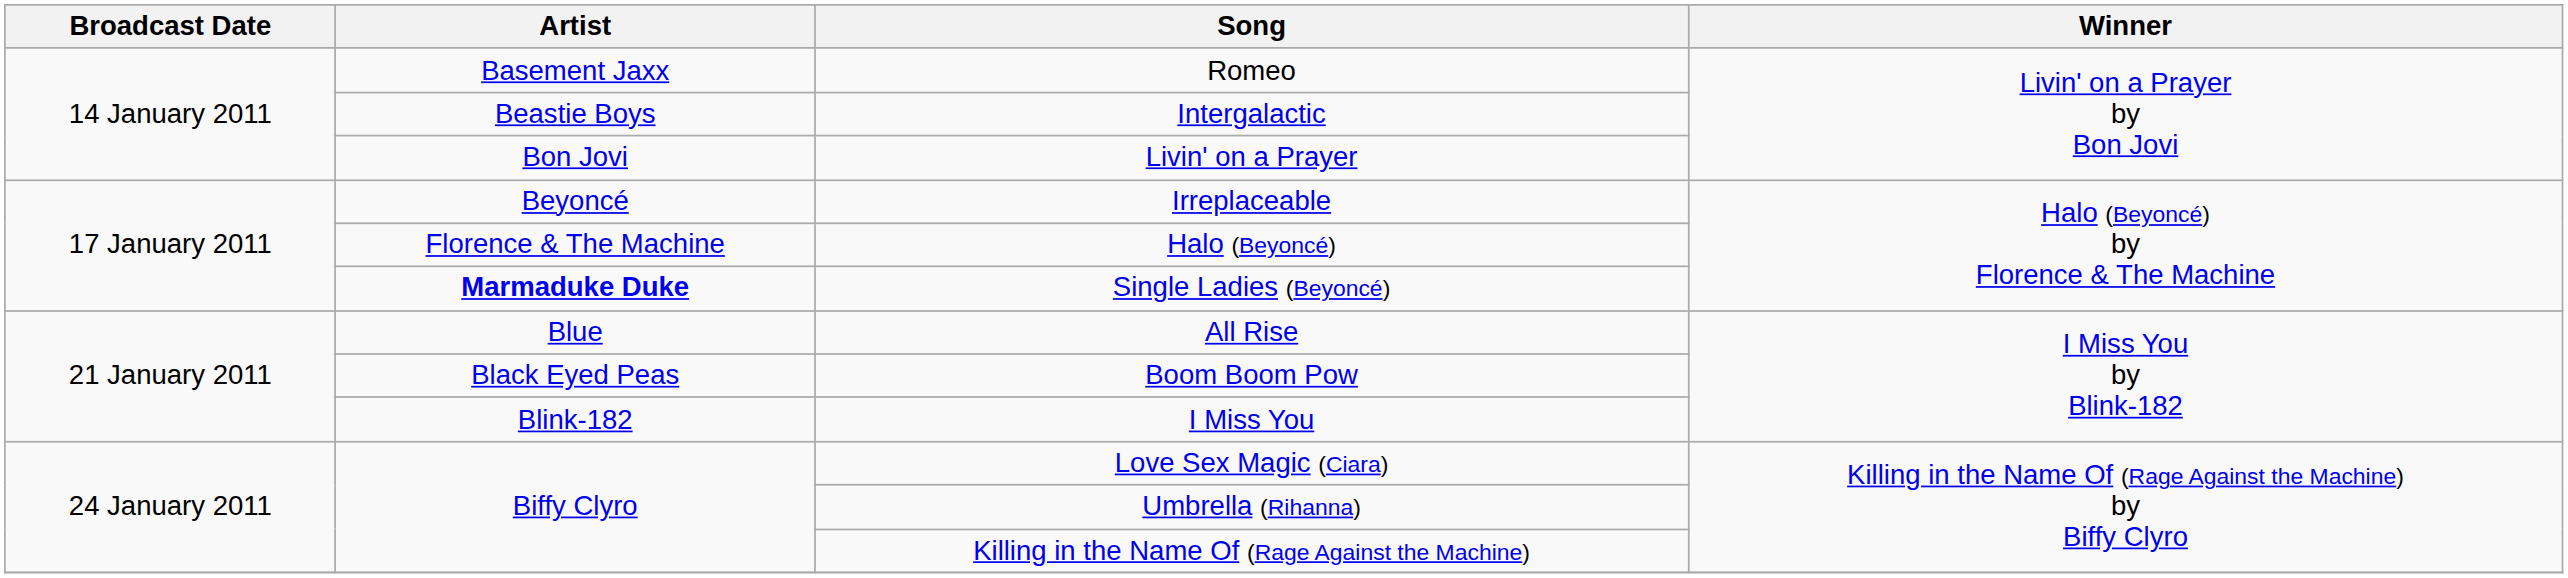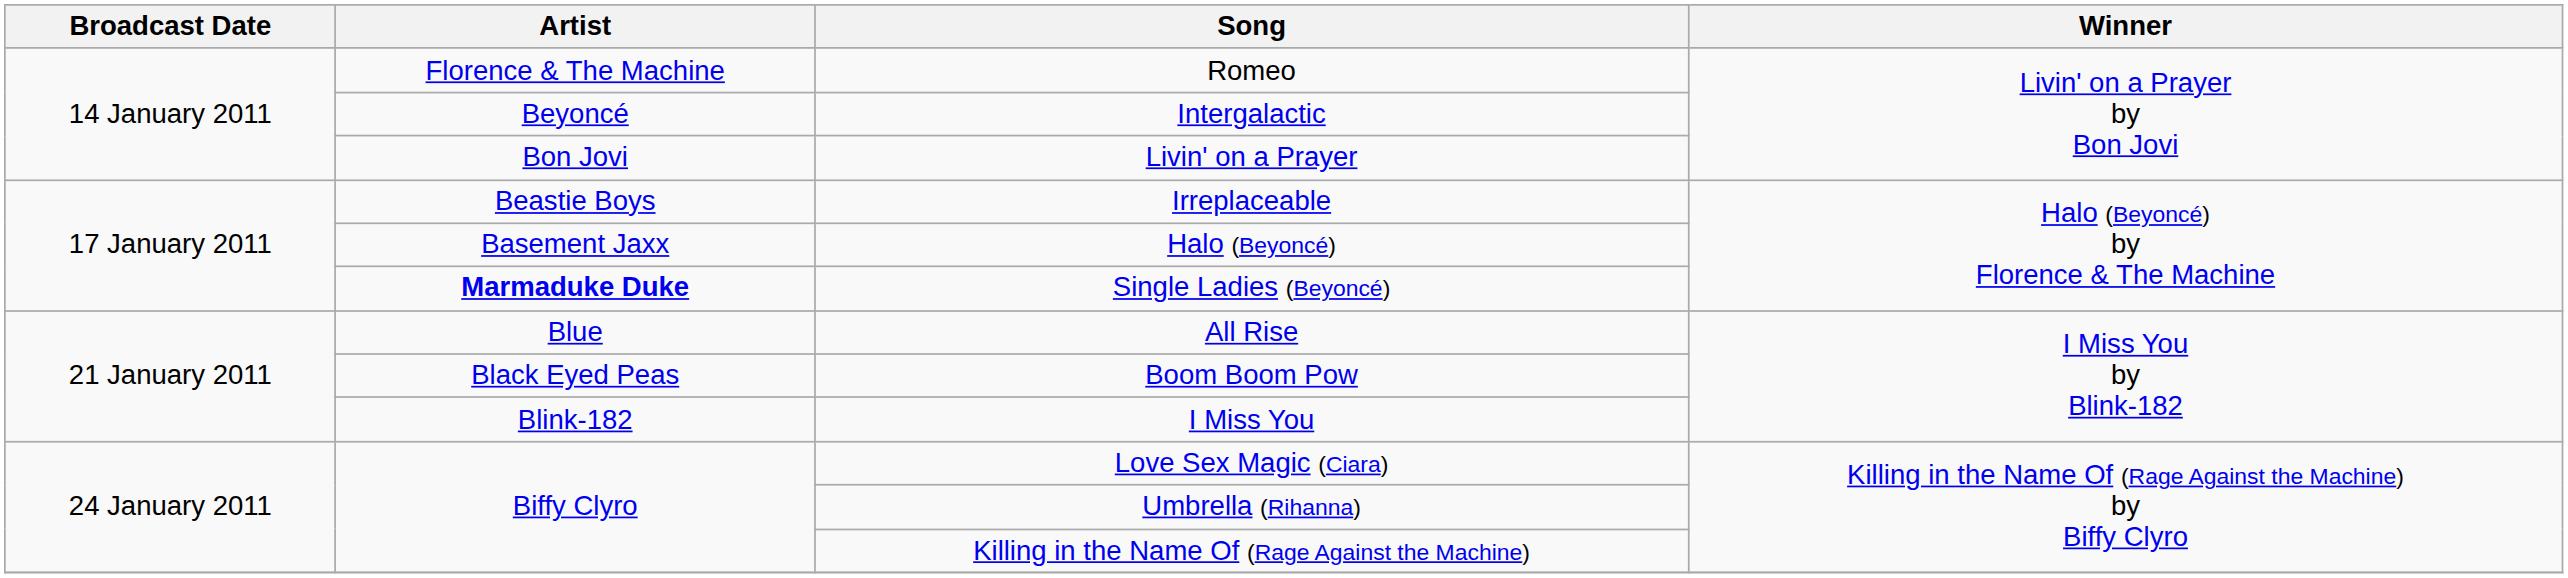(575, 69) Basement Jaxx -> (575, 69) Florence & The Machine
(575, 113) Beastie Boys -> (575, 113) Beyoncé
(575, 200) Beyoncé -> (575, 200) Beastie Boys
(575, 244) Florence & The Machine -> (575, 244) Basement Jaxx
